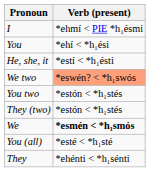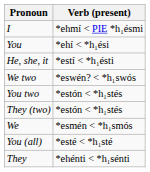(96, 77) lightsalmon background -> (96, 77) no background
(95, 126) bold -> (94, 126) normal
